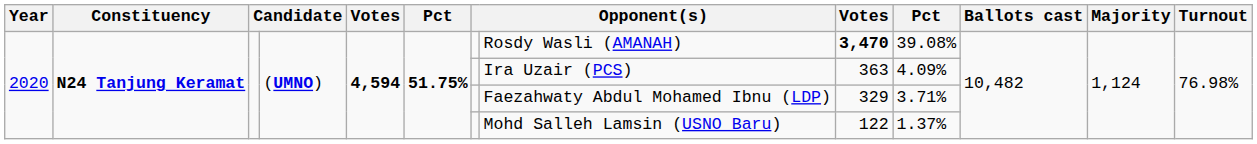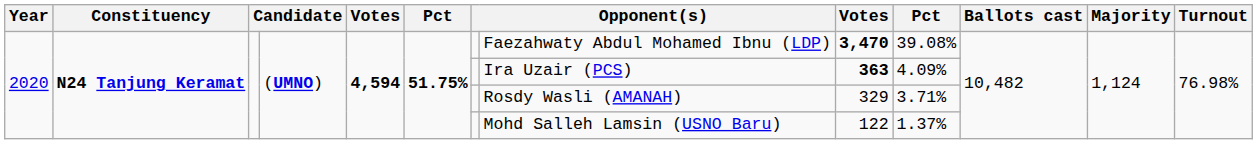(583, 45) Rosdy Wasli (AMANAH) -> (657, 45) Faezahwaty Abdul Mohamed Ibnu (LDP)
(874, 71) normal -> (874, 71) bold
(657, 98) Faezahwaty Abdul Mohamed Ibnu (LDP) -> (583, 98) Rosdy Wasli (AMANAH)
